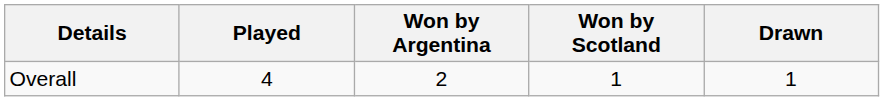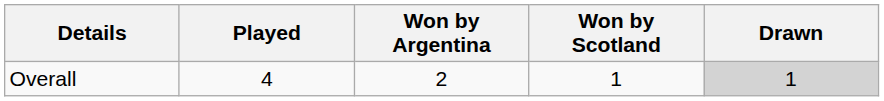(791, 78) no background -> (791, 78) lightgrey background
